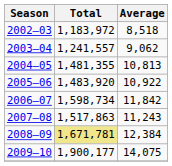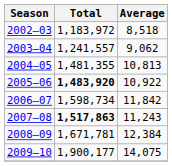(86, 83) normal -> (86, 83) bold
(86, 117) normal -> (86, 117) bold
(86, 135) khaki background -> (86, 135) no background
